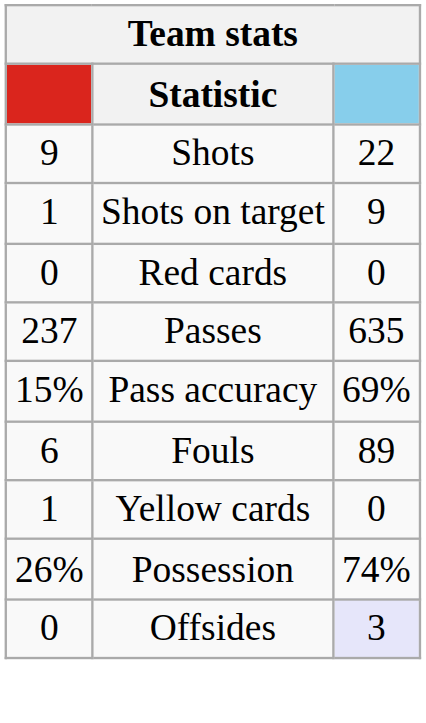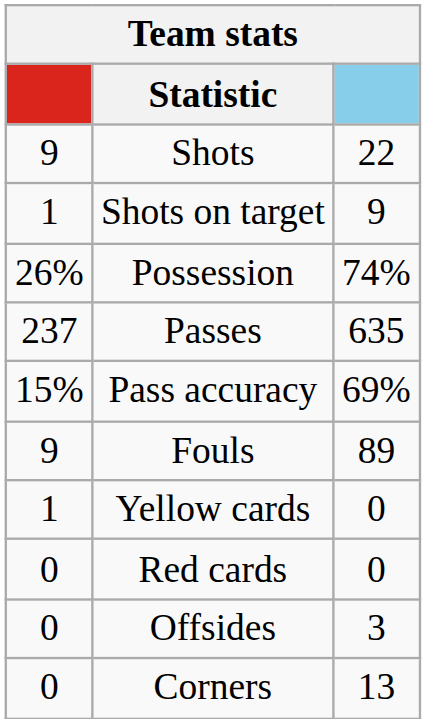rows swapped: (213, 568) <-> (213, 271)
(49, 449) 6 -> (49, 449) 9
(376, 627) lavender background -> (376, 627) no background
+ row: (213, 687)
